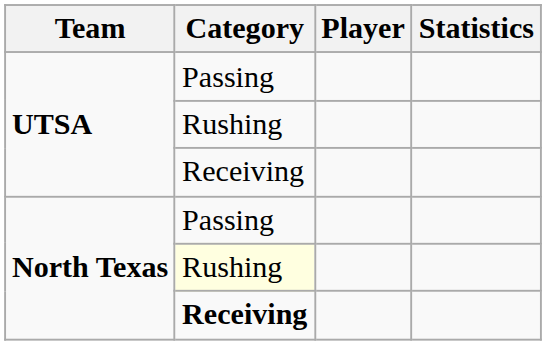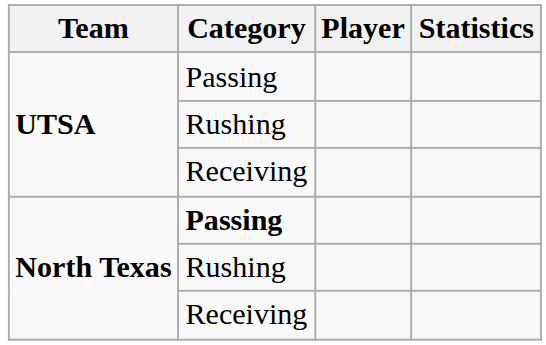(228, 219) normal -> (234, 219) bold
(232, 266) lightyellow background -> (236, 266) no background
(245, 314) bold -> (246, 314) normal
